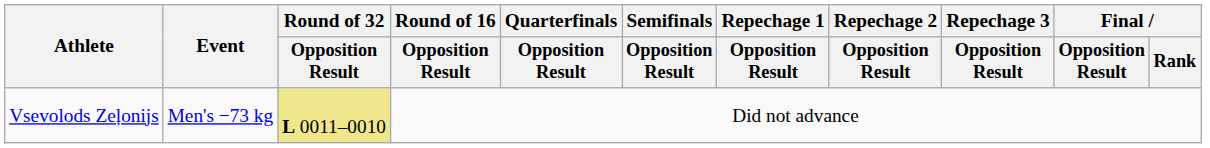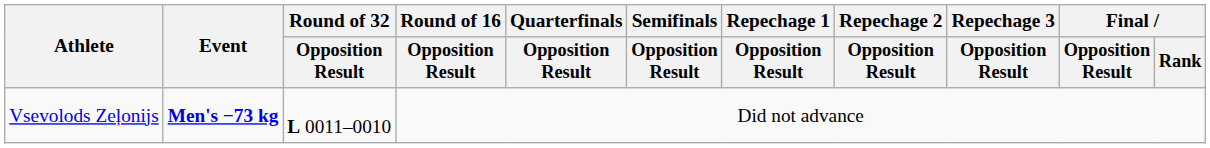(220, 115) normal -> (223, 115) bold
(334, 126) khaki background -> (339, 126) no background
